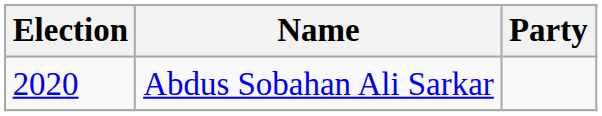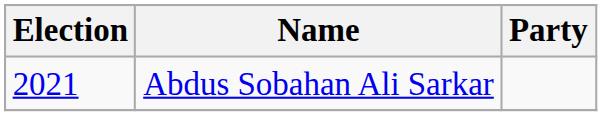(46, 82) 2020 -> (46, 82) 2021
